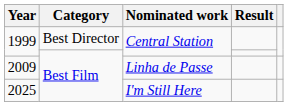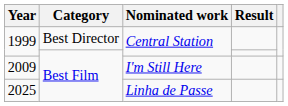(169, 67) Linha de Passe -> (164, 67) I'm Still Here
(164, 90) I'm Still Here -> (169, 90) Linha de Passe
